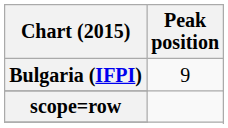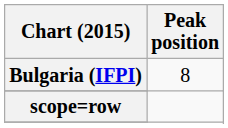(185, 74) 9 -> (185, 74) 8
